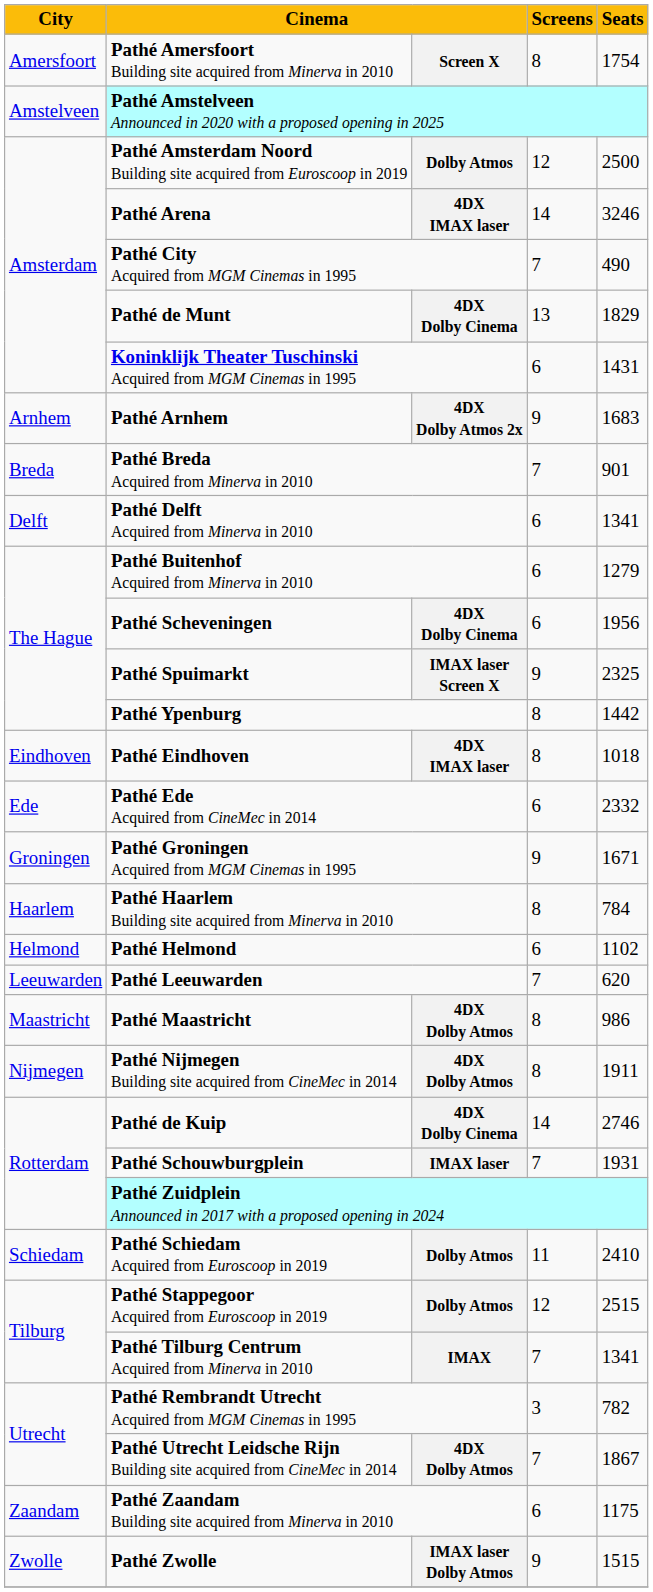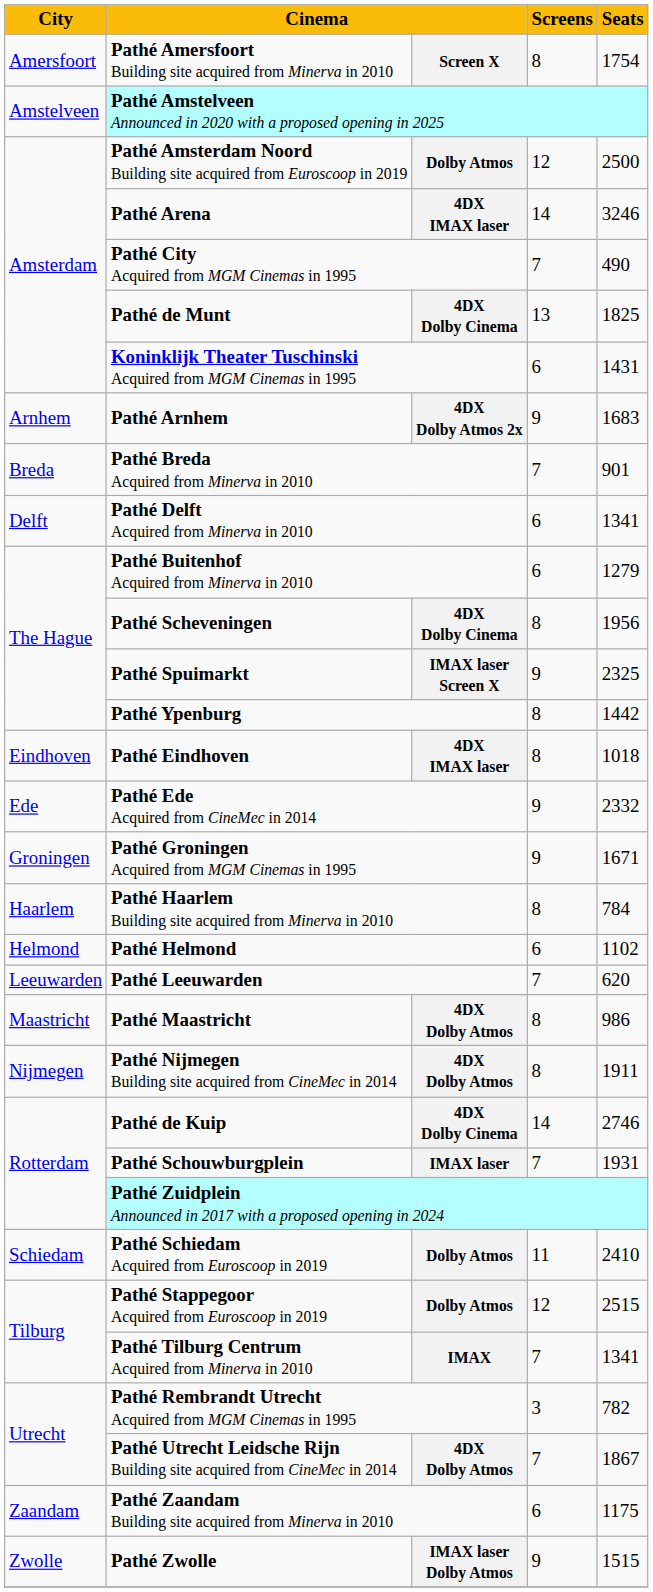(623, 316) 1829 -> (623, 316) 1825
(562, 623) 6 -> (562, 623) 8
(562, 807) 6 -> (562, 807) 9
